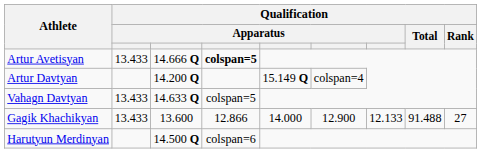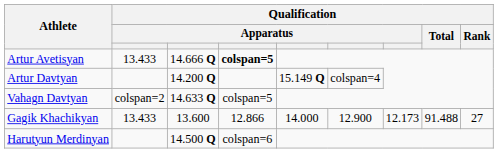(131, 99) 13.433 -> (140, 99) colspan=2
(386, 118) 12.133 -> (402, 118) 12.173
